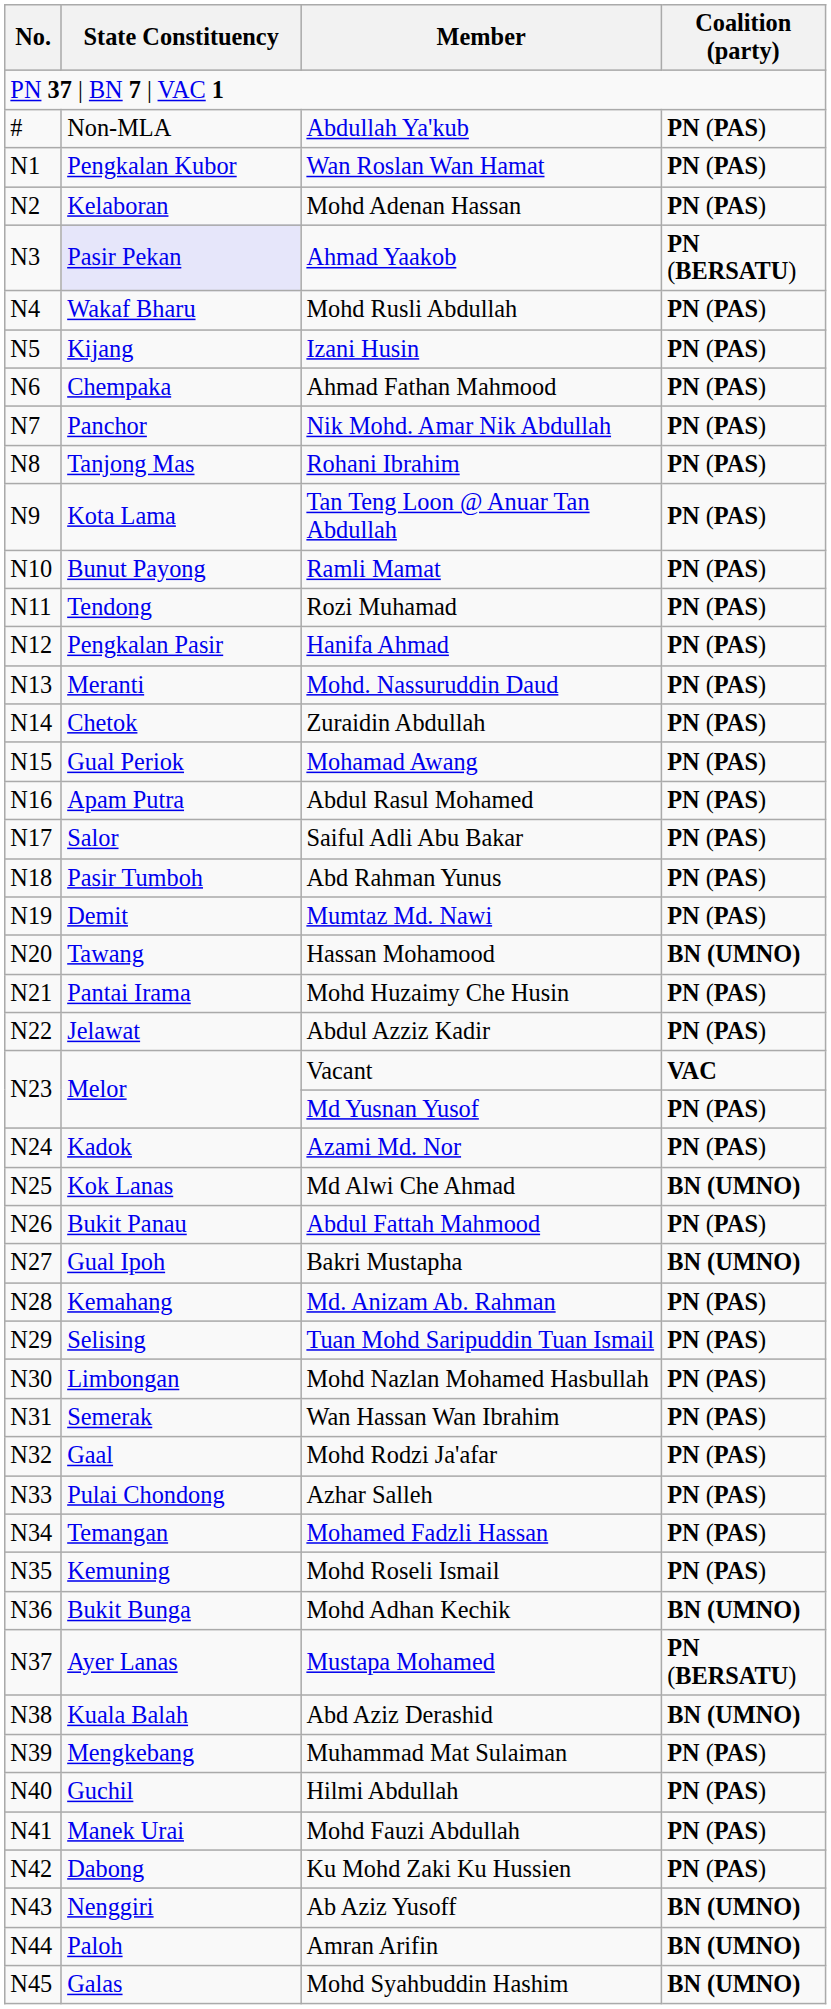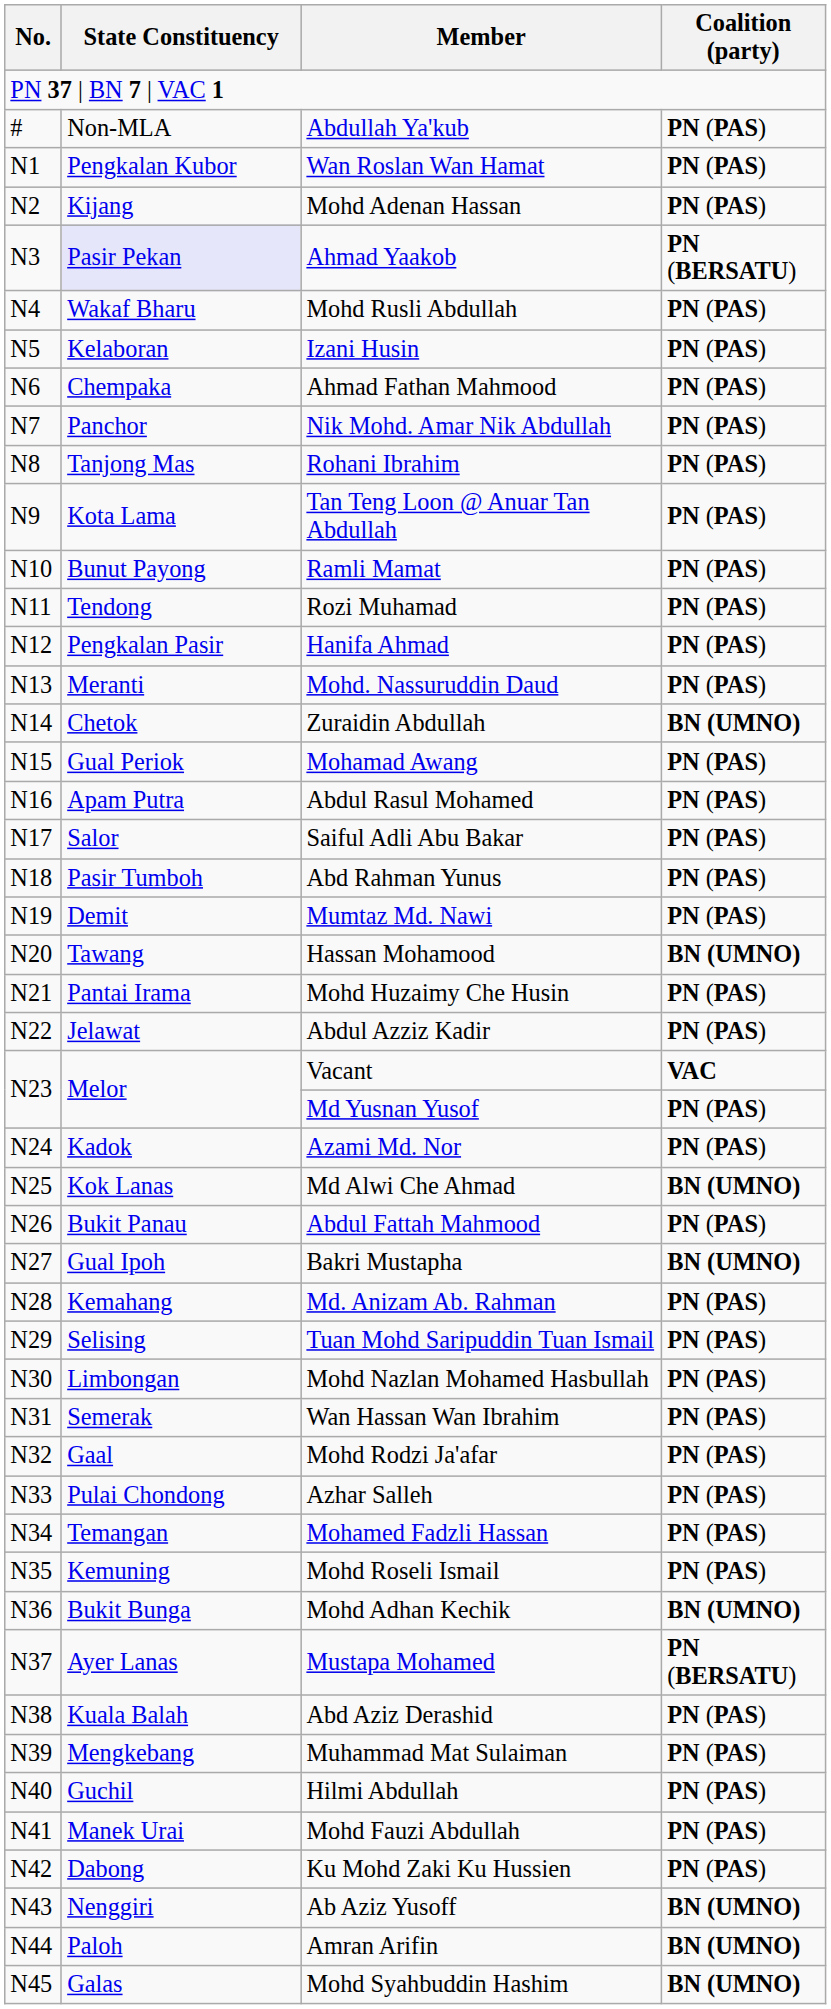(118, 205) Kelaboran -> (100, 205) Kijang
(100, 348) Kijang -> (118, 348) Kelaboran
(717, 722) PN (PAS) -> (734, 722) BN (UMNO)
(734, 1714) BN (UMNO) -> (717, 1714) PN (PAS)
